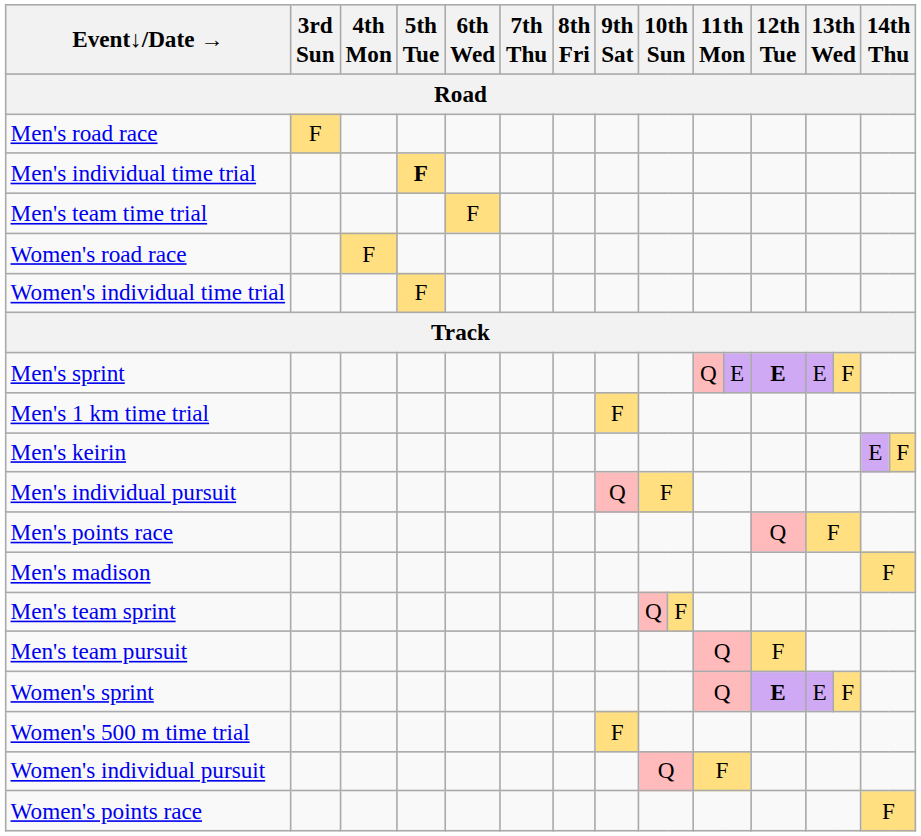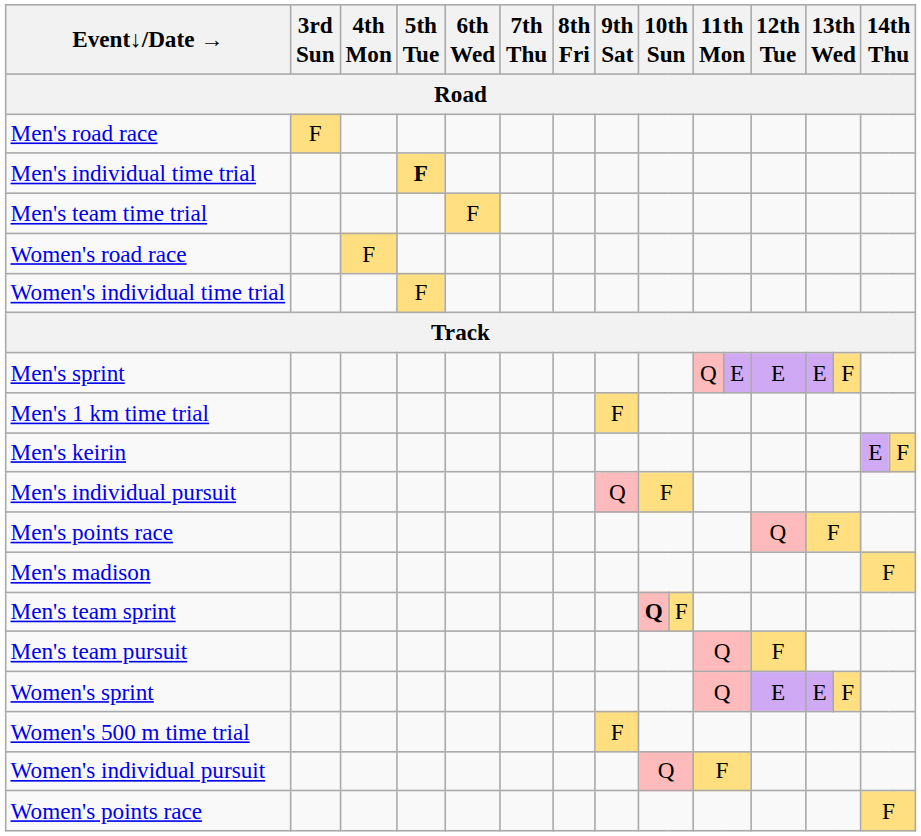(778, 372) bold -> (778, 372) normal
(653, 612) normal -> (654, 612) bold
(778, 691) bold -> (778, 691) normal
